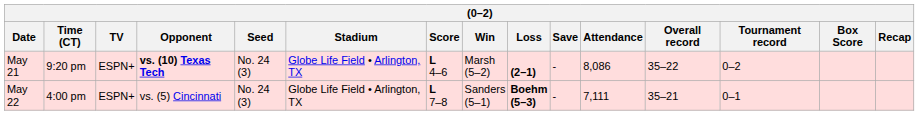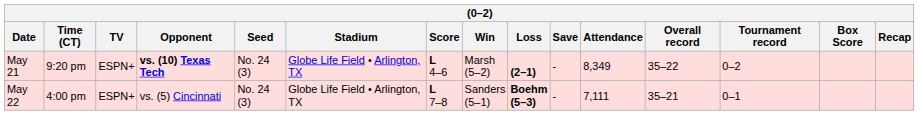(597, 66) 8,086 -> (597, 66) 8,349
